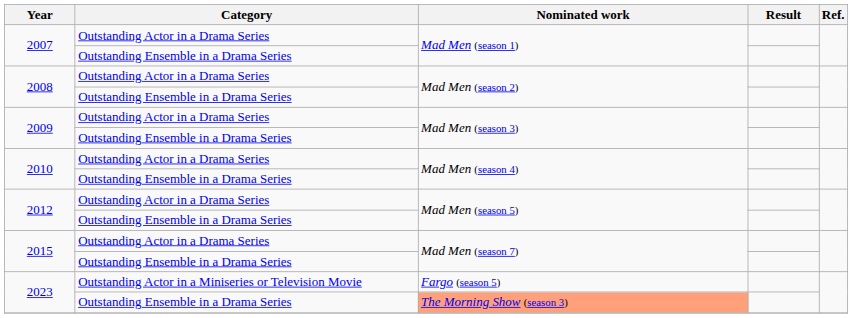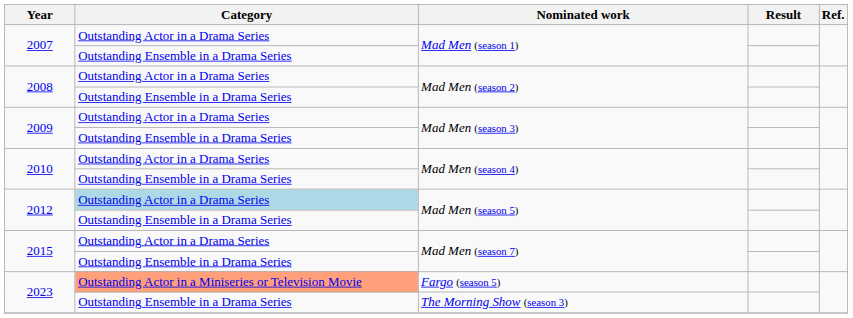(174, 199) no background -> (174, 199) lightblue background
(220, 281) no background -> (220, 281) lightsalmon background
(494, 302) lightsalmon background -> (494, 302) no background
